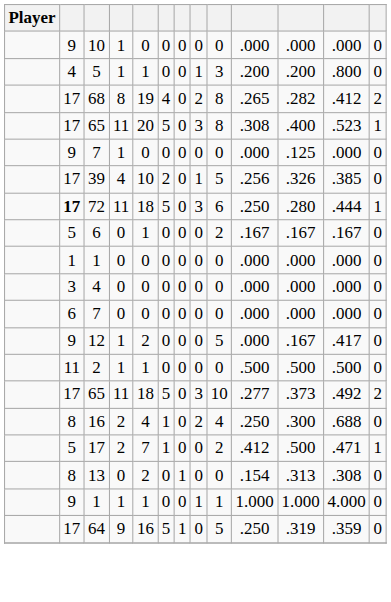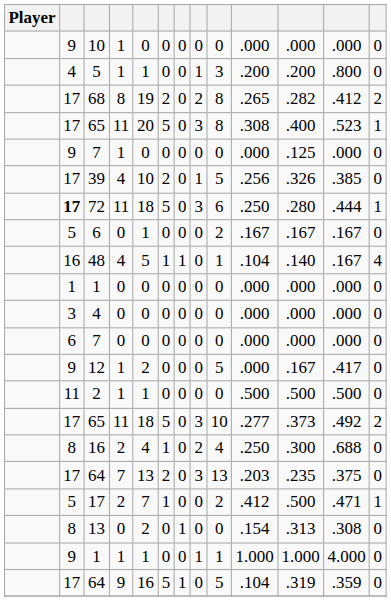(166, 98) 4 -> (166, 98) 2
+ row: (97, 260)
+ row: (97, 475)
(255, 529) .250 -> (255, 582) .104
